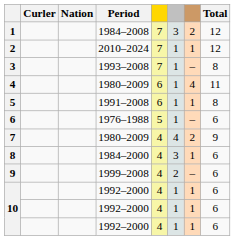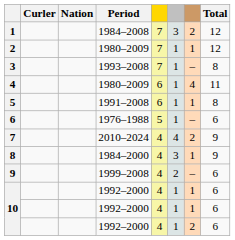(124, 48) 2010–2024 -> (124, 48) 1980–2009
(124, 137) 1980–2009 -> (124, 137) 2010–2024
(215, 155) 6 -> (215, 155) 9
(192, 226) 1 -> (192, 226) 2
